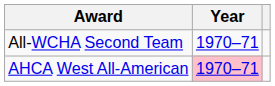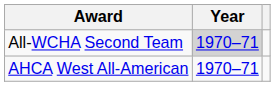(227, 42) no background -> (227, 42) lightgrey background
(227, 68) pink background -> (227, 68) no background
